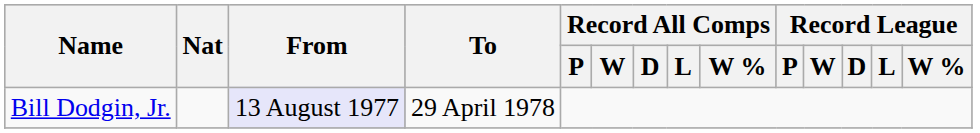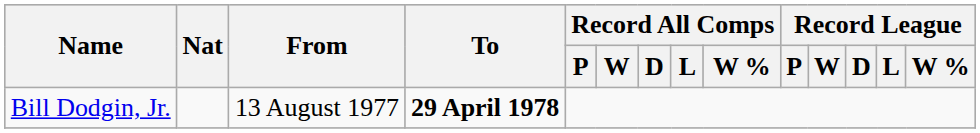(317, 107) lavender background -> (317, 107) no background
(483, 107) normal -> (485, 107) bold
